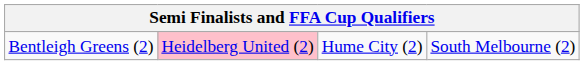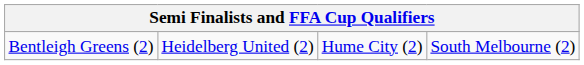(238, 45) pink background -> (238, 45) no background
